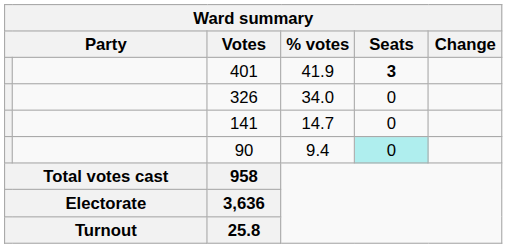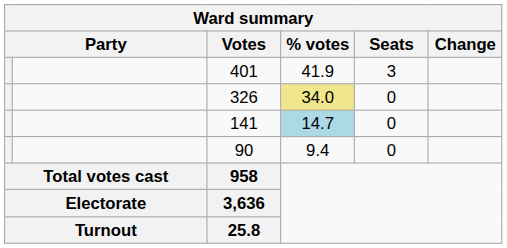(392, 71) bold -> (392, 71) normal
(318, 97) no background -> (318, 97) khaki background
(318, 124) no background -> (318, 124) lightblue background
(392, 150) paleturquoise background -> (392, 150) no background
